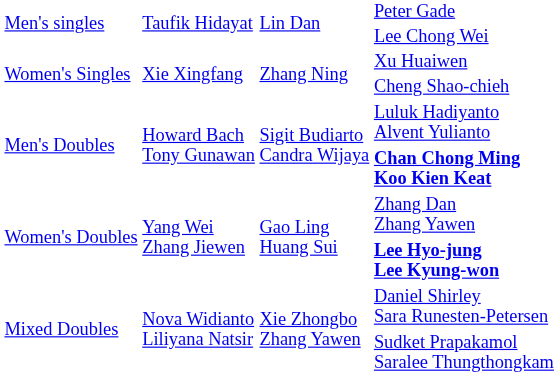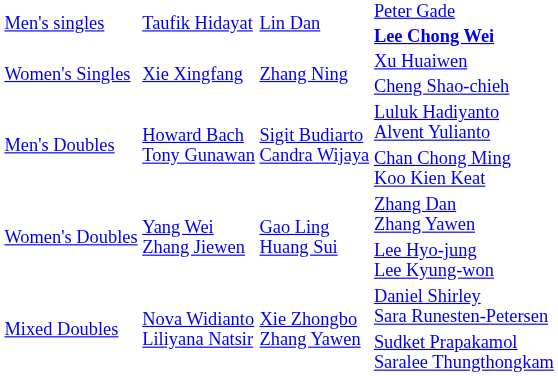(431, 36) normal -> (434, 36) bold
(447, 168) bold -> (442, 168) normal
(437, 260) bold -> (434, 260) normal
